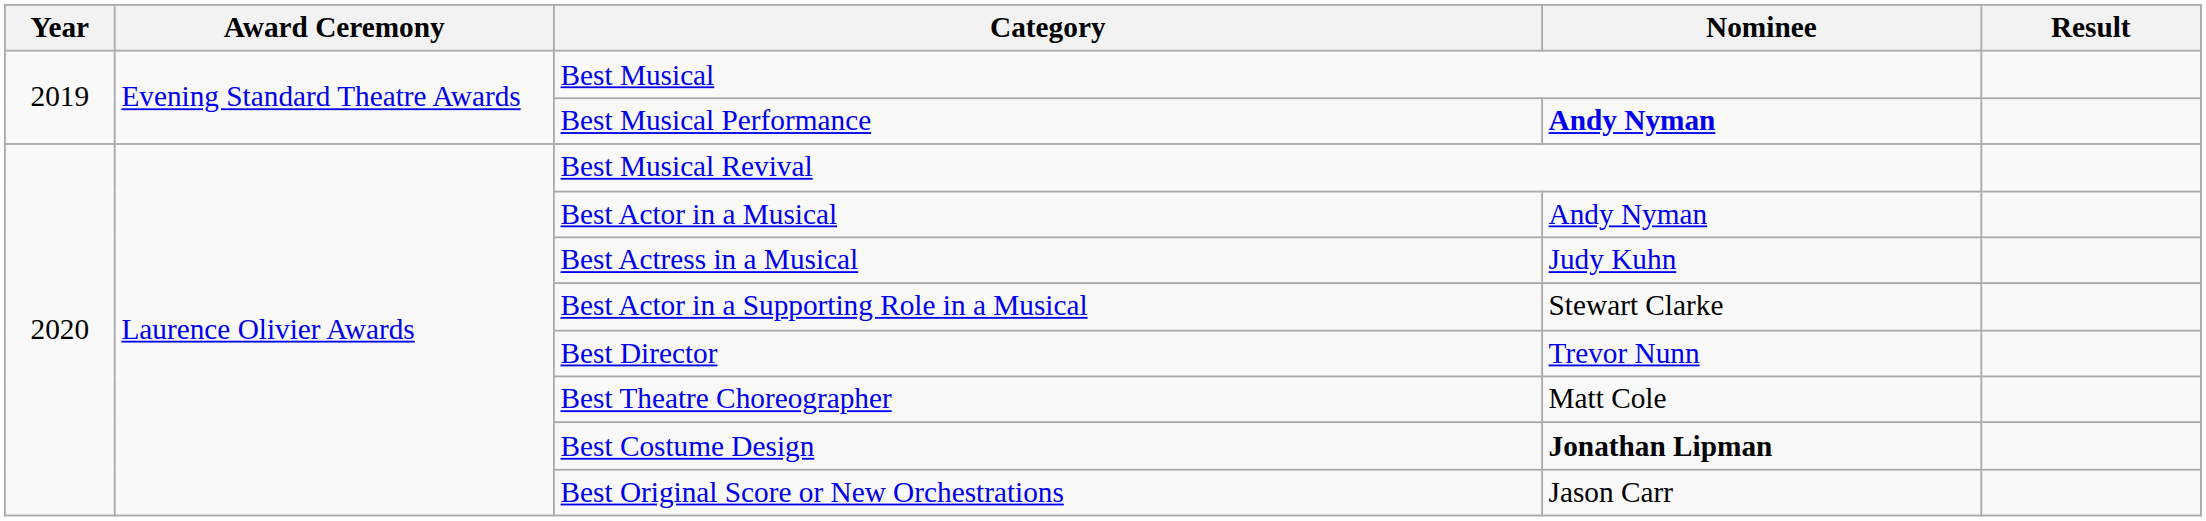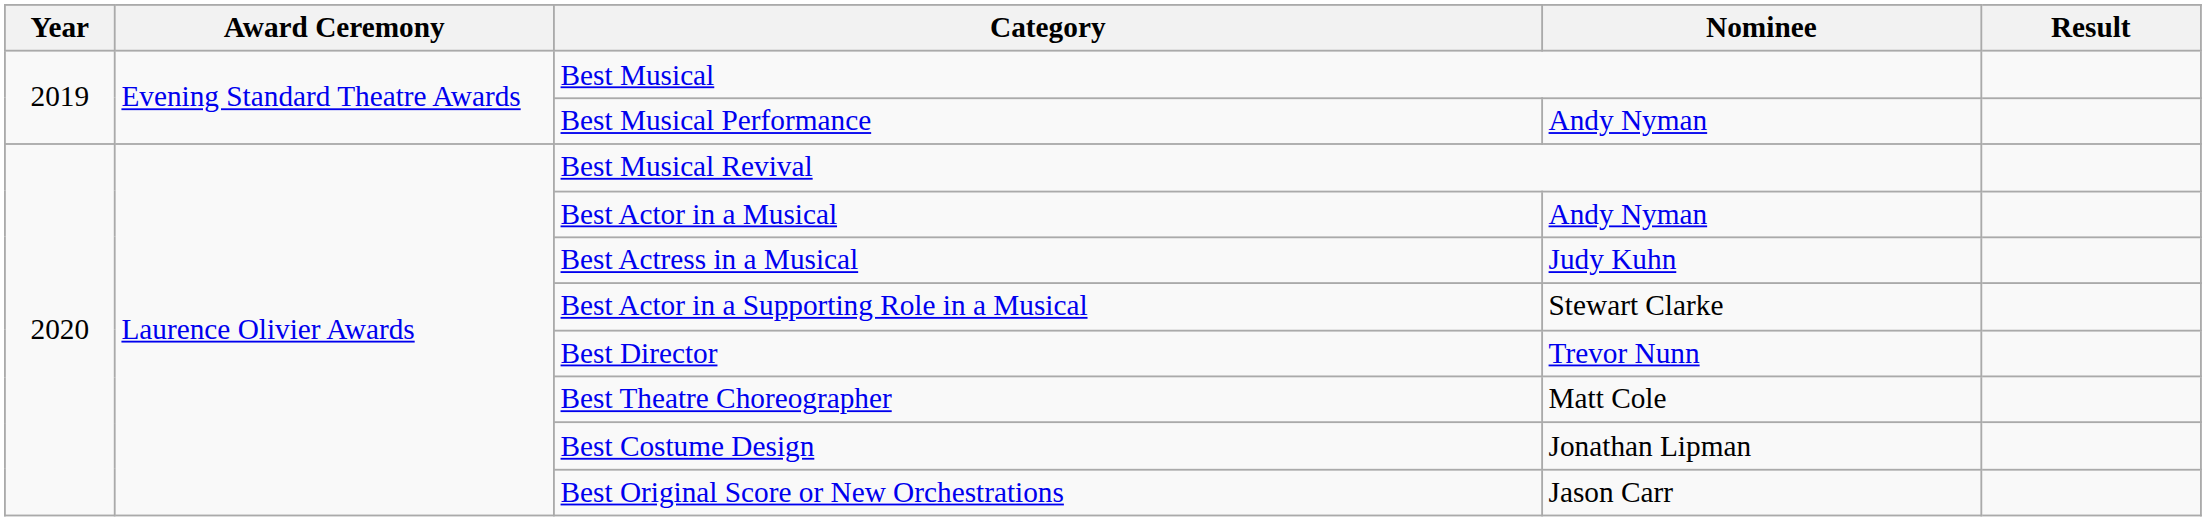(1632, 120) bold -> (1628, 120) normal
(1660, 445) bold -> (1650, 445) normal
